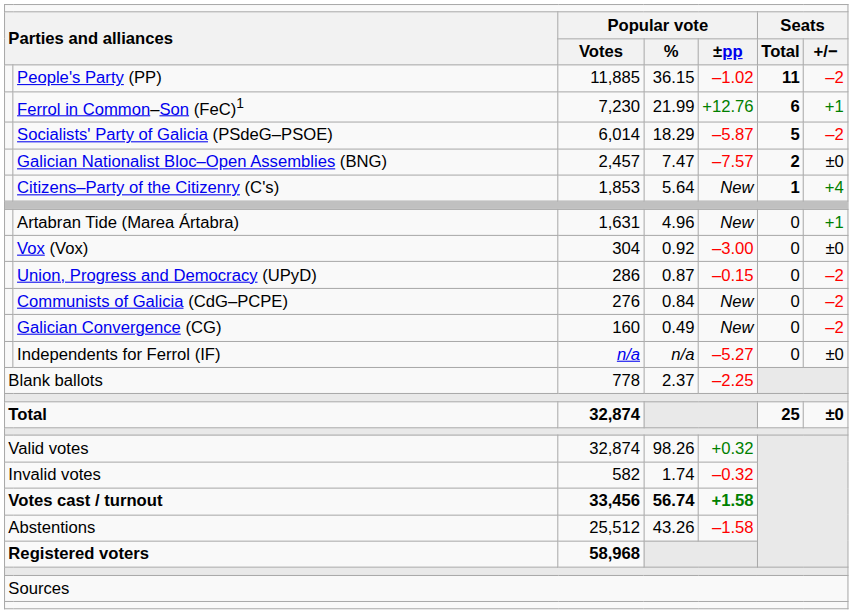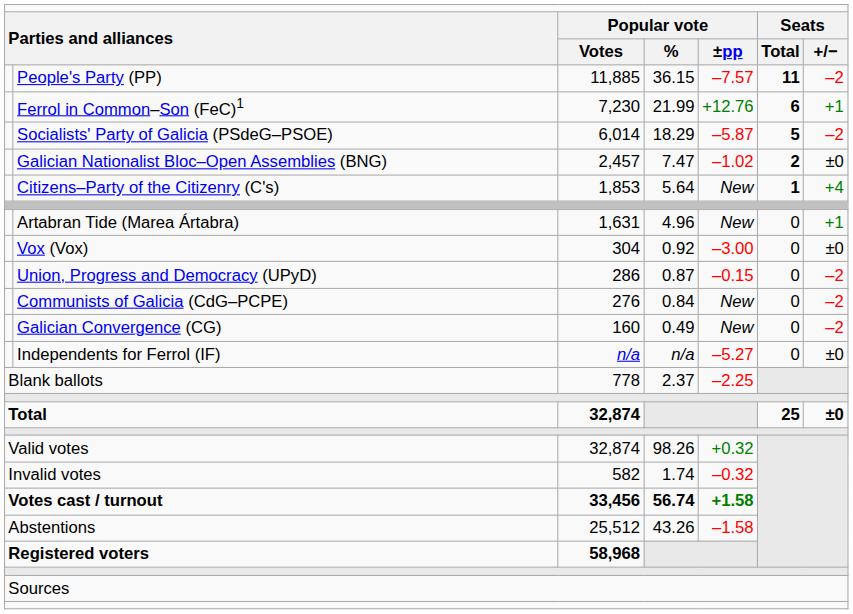(733, 78) –1.02 -> (733, 78) –7.57
(733, 161) –7.57 -> (733, 161) –1.02
